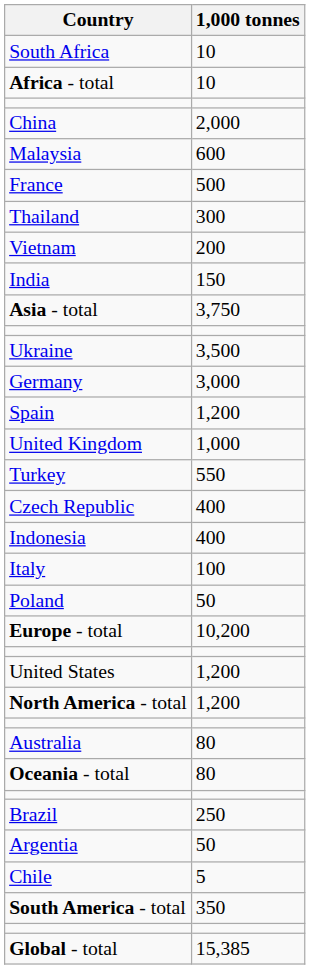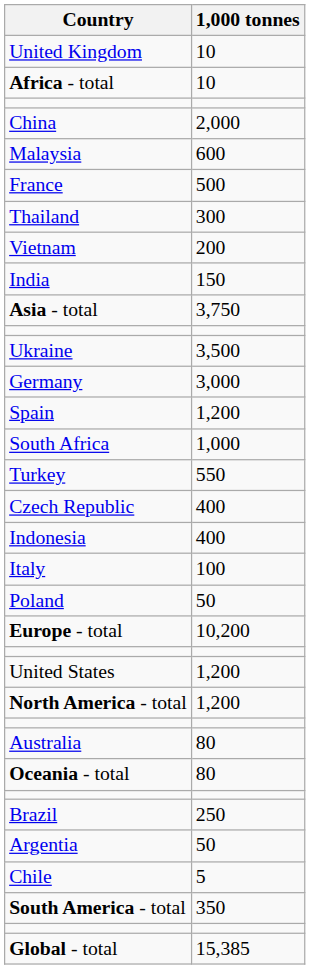(59, 51) South Africa -> (76, 51) United Kingdom
(76, 443) United Kingdom -> (59, 443) South Africa
